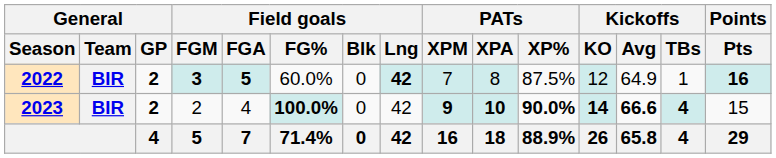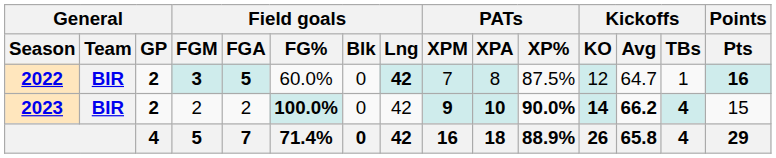(639, 78) 64.9 -> (639, 78) 64.7
(246, 108) 4 -> (246, 108) 2
(639, 108) 66.6 -> (639, 108) 66.2
